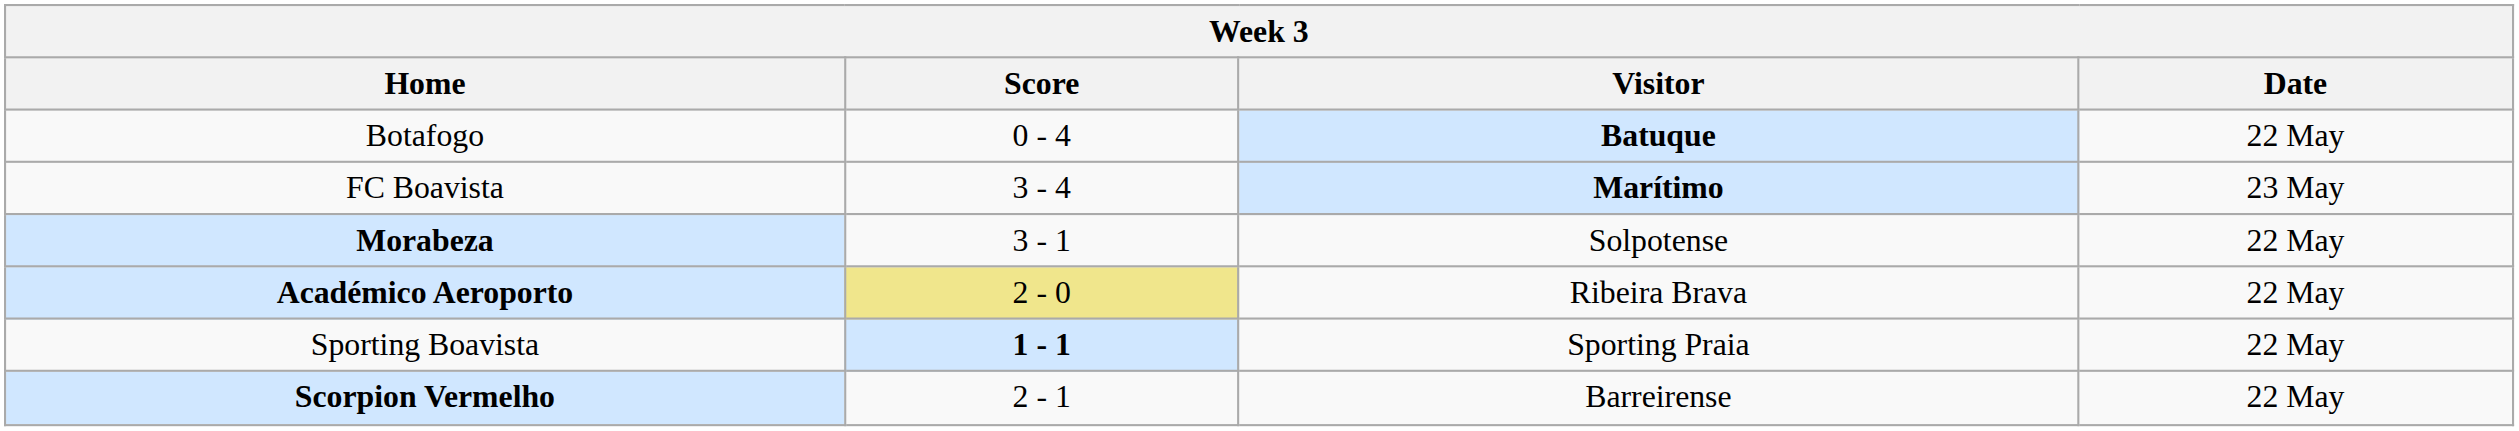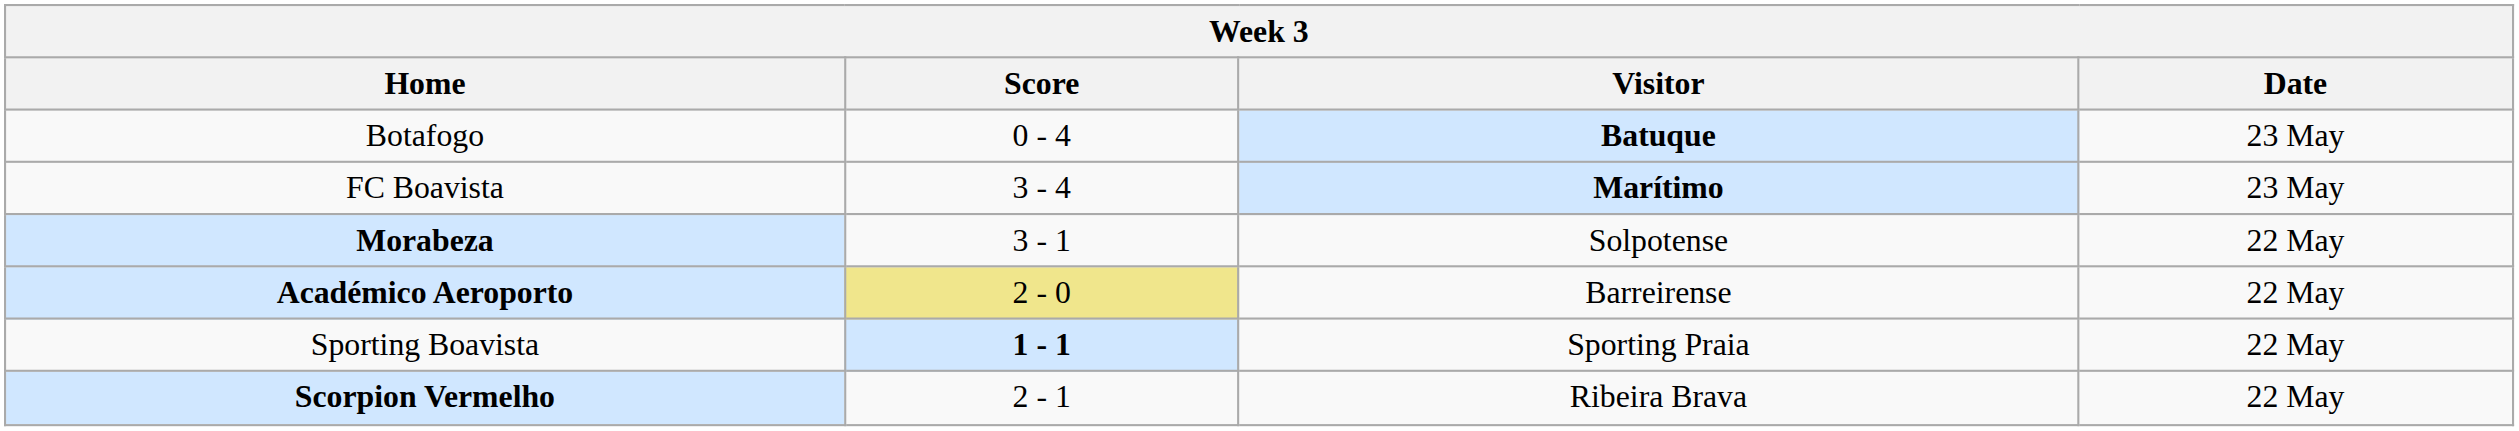(2295, 135) 22 May -> (2295, 135) 23 May
(1658, 292) Ribeira Brava -> (1658, 292) Barreirense
(1658, 397) Barreirense -> (1658, 397) Ribeira Brava
